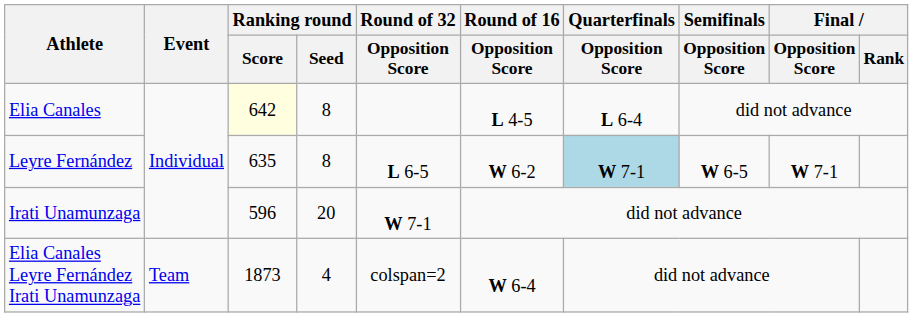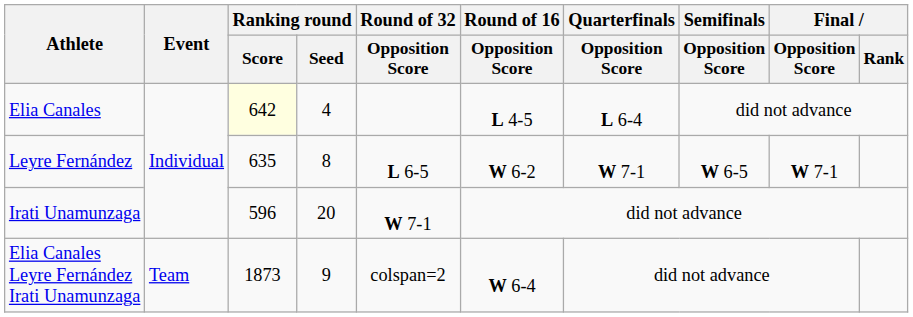(326, 109) 8 -> (326, 109) 4
(622, 172) lightblue background -> (622, 172) no background
(326, 275) 4 -> (326, 275) 9
